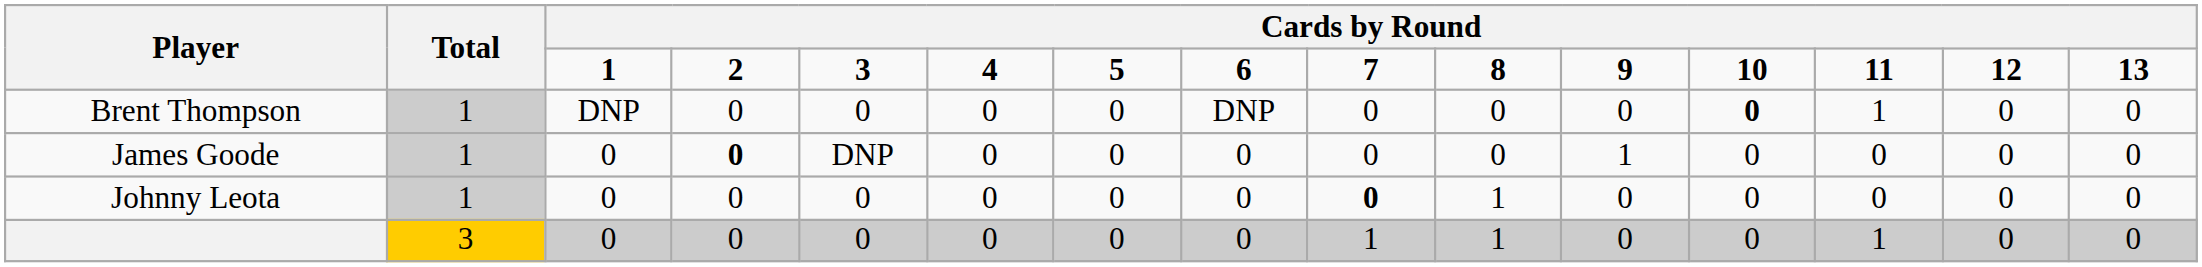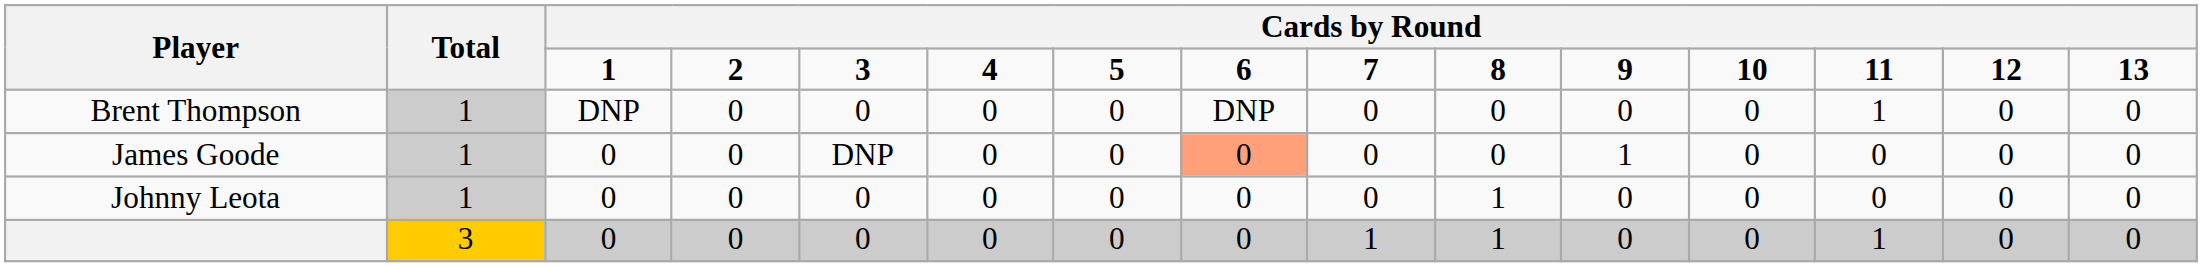(1752, 111) bold -> (1752, 111) normal
(736, 154) bold -> (736, 154) normal
(1244, 154) no background -> (1244, 154) lightsalmon background
(1371, 197) bold -> (1371, 197) normal
